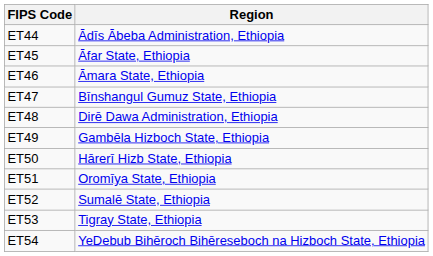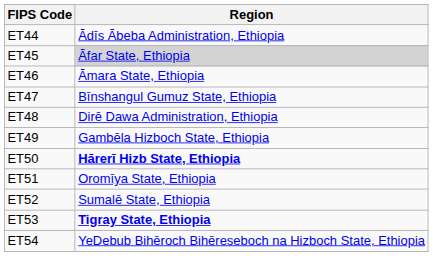(134, 55) no background -> (134, 55) lightgrey background
(155, 158) normal -> (159, 158) bold
(140, 220) normal -> (144, 220) bold
